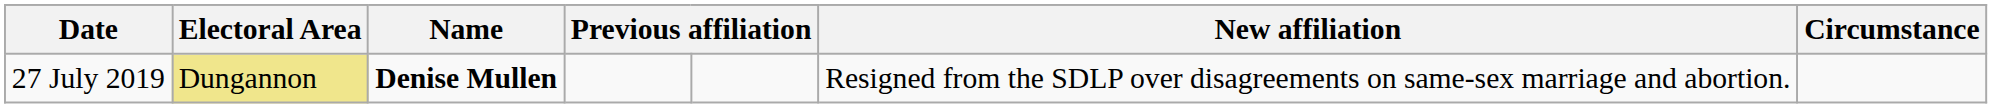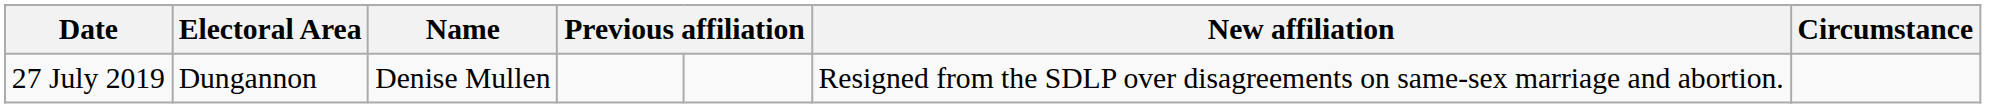(248, 77) khaki background -> (248, 77) no background
(466, 77) bold -> (463, 77) normal
